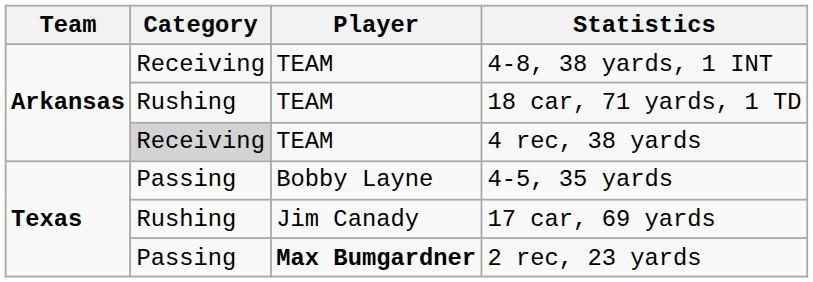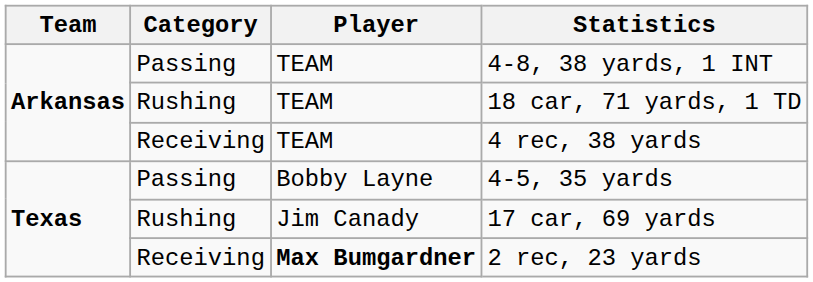(201, 64) Receiving -> (186, 64) Passing
(201, 141) lightgrey background -> (201, 141) no background
(186, 258) Passing -> (201, 258) Receiving
